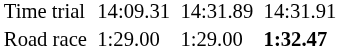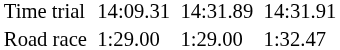(295, 39) bold -> (295, 39) normal
